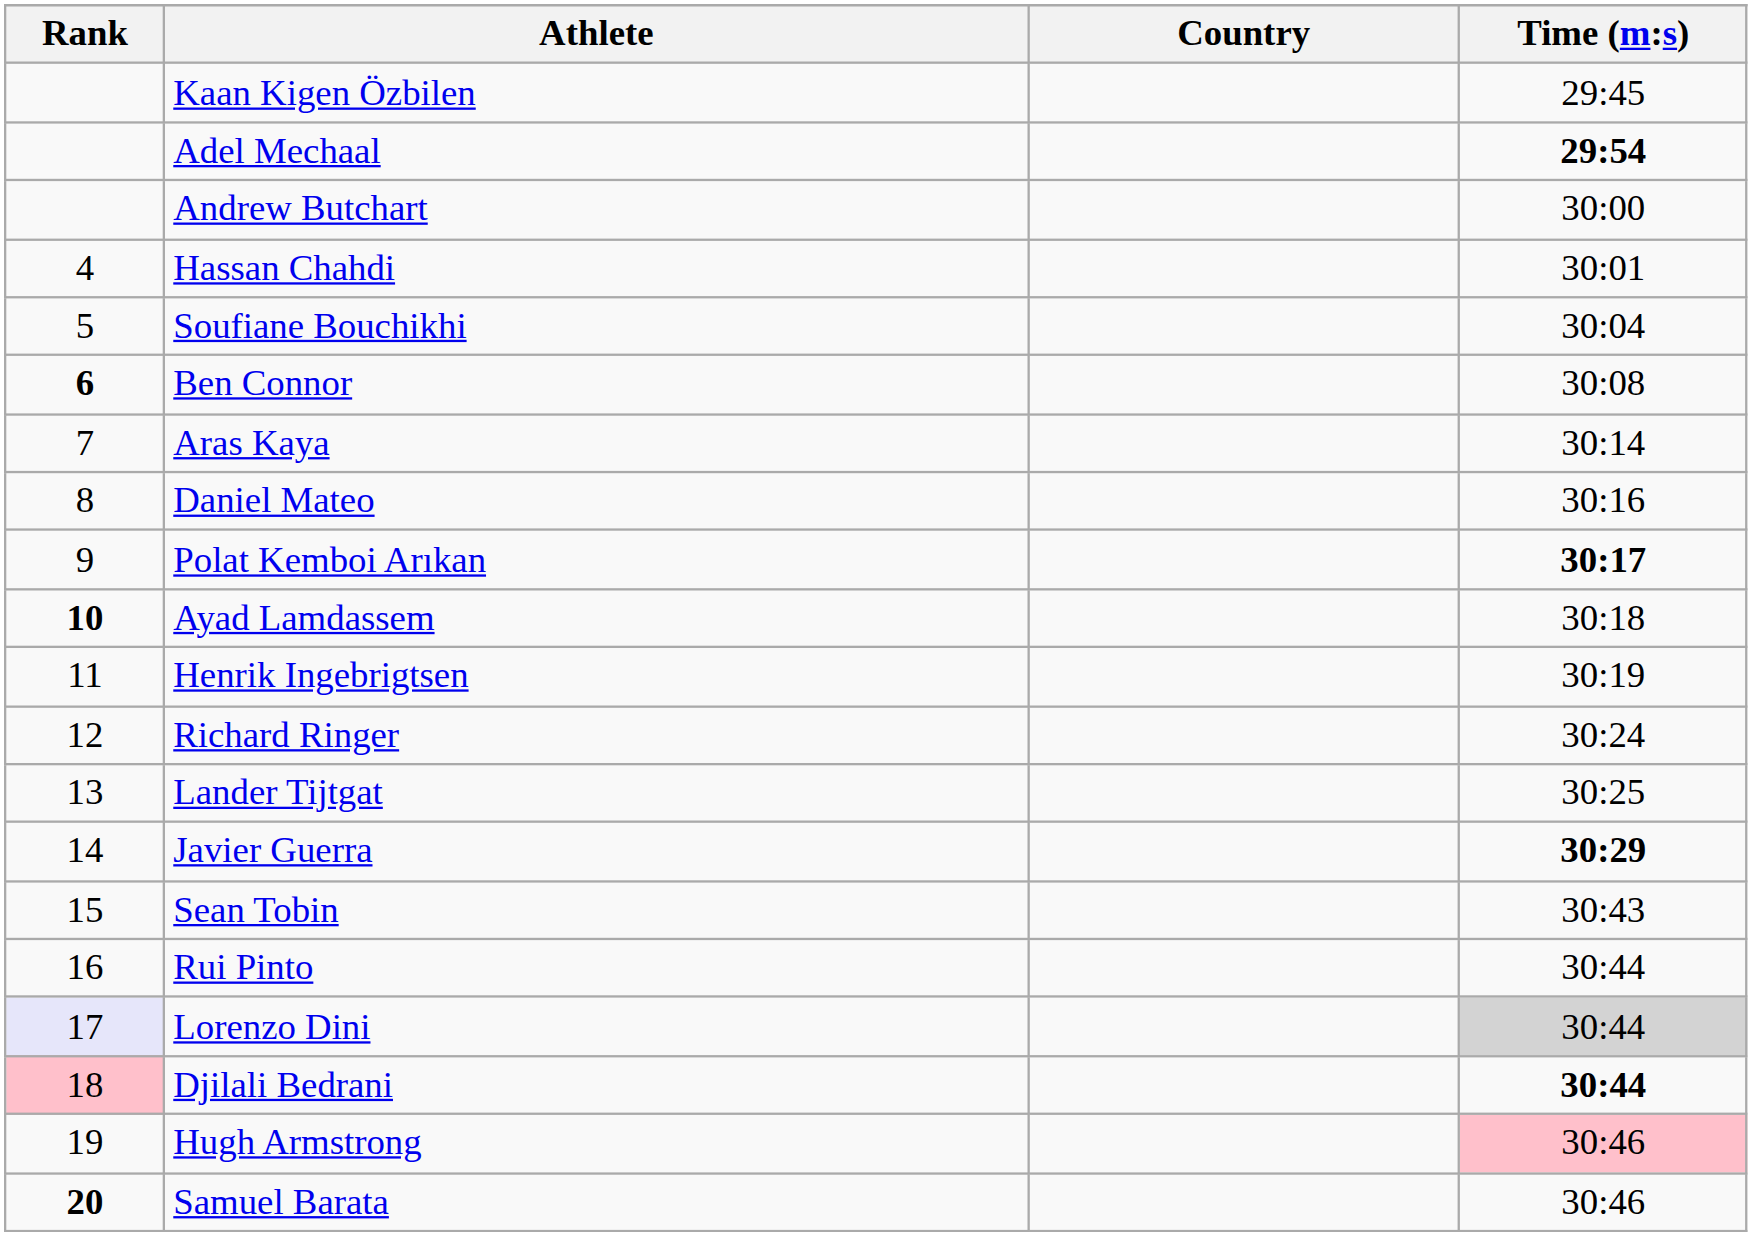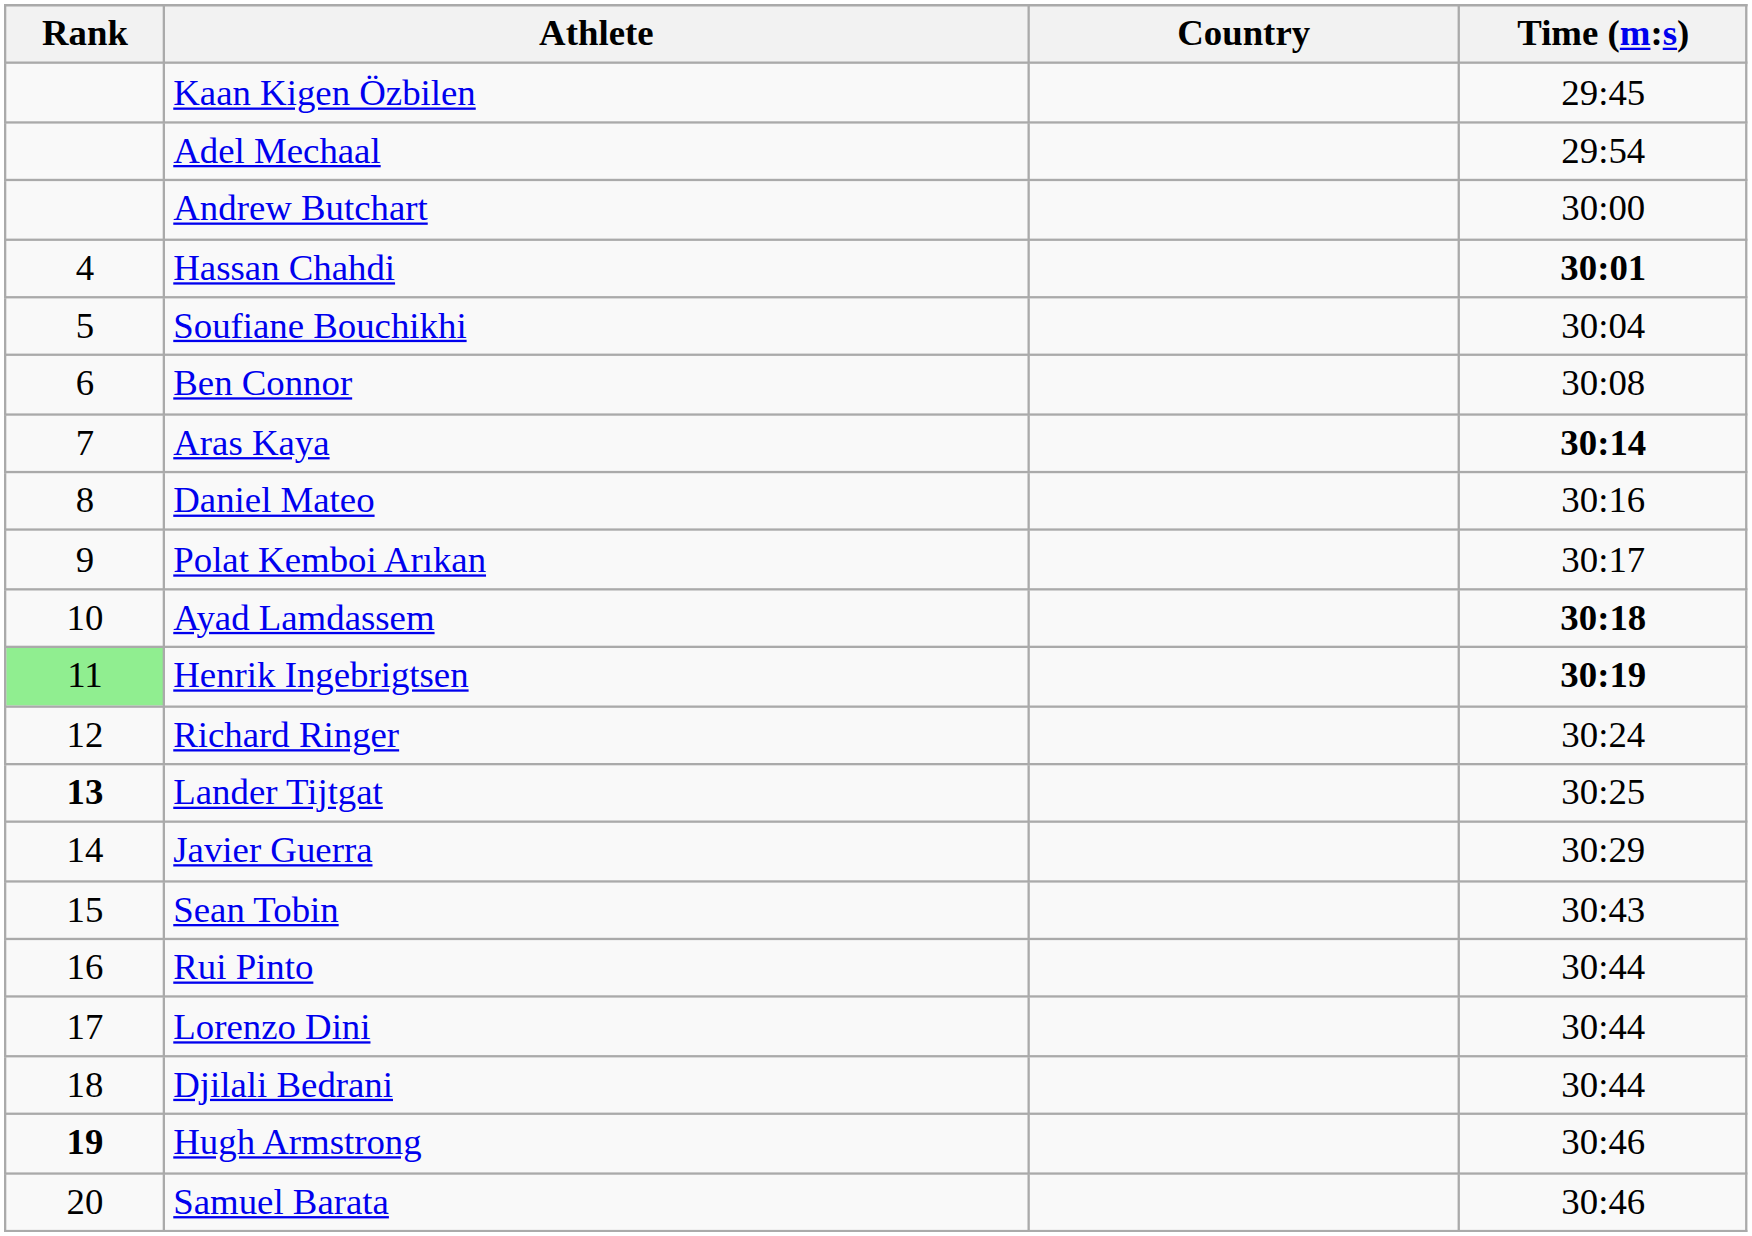(1603, 150) bold -> (1603, 150) normal
(1603, 267) normal -> (1603, 267) bold
(85, 383) bold -> (85, 383) normal
(1603, 442) normal -> (1603, 442) bold
(1603, 558) bold -> (1603, 558) normal
(85, 617) bold -> (85, 617) normal
(1603, 617) normal -> (1603, 617) bold
(85, 675) no background -> (85, 675) lightgreen background
(1603, 675) normal -> (1603, 675) bold
(85, 792) normal -> (85, 792) bold
(1603, 850) bold -> (1603, 850) normal
(85, 1025) lavender background -> (85, 1025) no background
(1603, 1025) lightgrey background -> (1603, 1025) no background
(85, 1084) pink background -> (85, 1084) no background
(1603, 1084) bold -> (1603, 1084) normal
(85, 1142) normal -> (85, 1142) bold
(1603, 1142) pink background -> (1603, 1142) no background
(85, 1200) bold -> (85, 1200) normal
